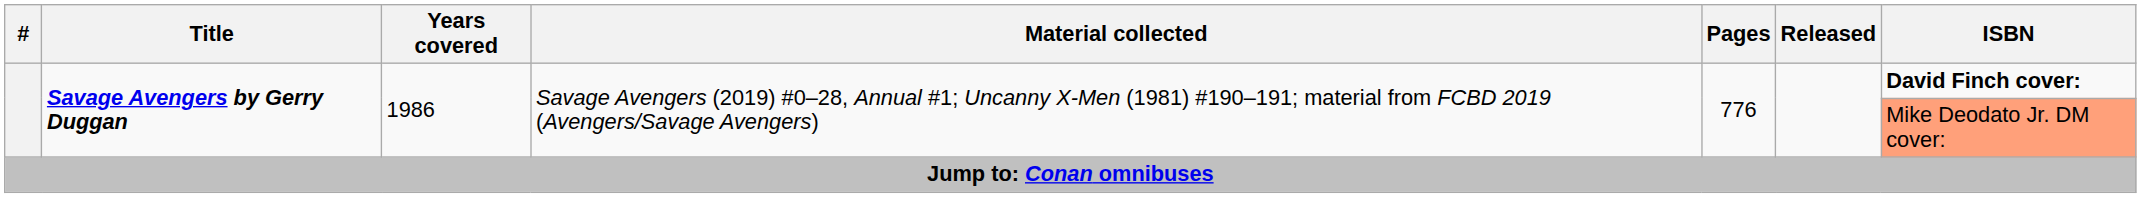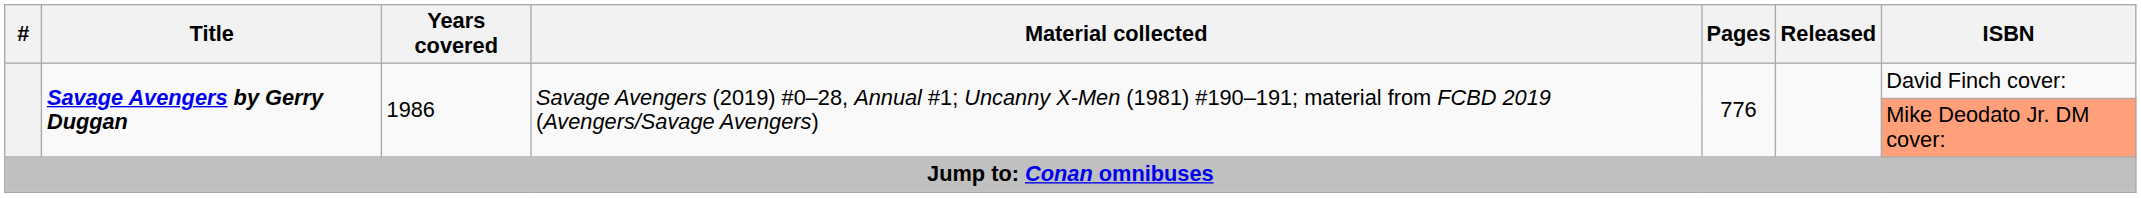(1984, 80) bold -> (1976, 80) normal
